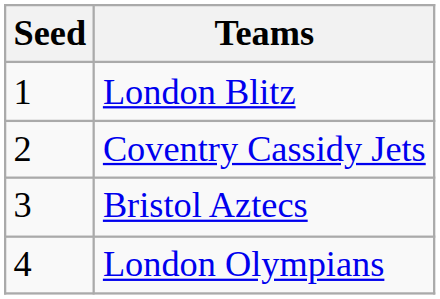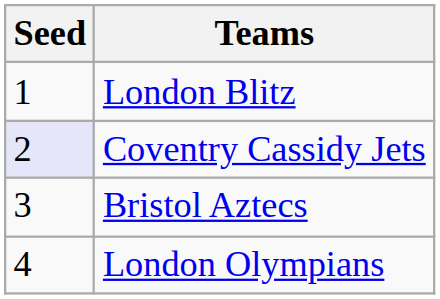(23, 148) no background -> (23, 148) lavender background
